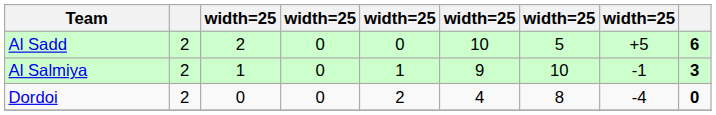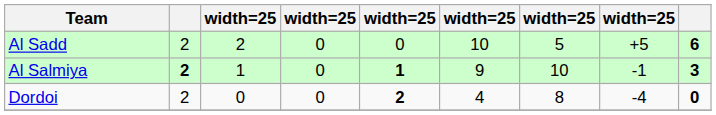(185, 71) normal -> (185, 71) bold
(400, 71) normal -> (400, 71) bold
(400, 97) normal -> (400, 97) bold
